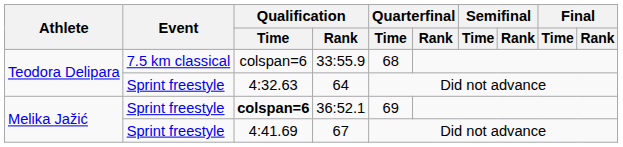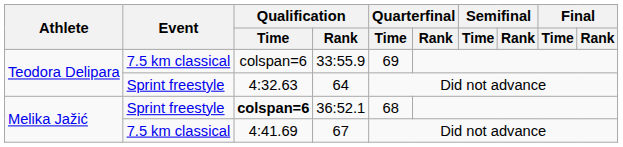(391, 62) 68 -> (391, 62) 69
(391, 108) 69 -> (391, 108) 68
(176, 131) Sprint freestyle -> (178, 131) 7.5 km classical
